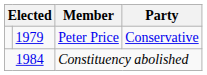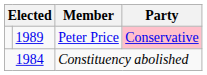(30, 37) 1979 -> (30, 37) 1989
(162, 37) no background -> (162, 37) pink background
